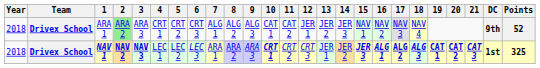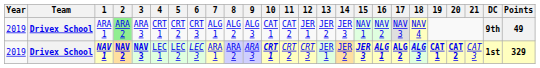(16, 29) 2018 -> (16, 29) 2019
(519, 29) 52 -> (519, 29) 49
(16, 52) 2018 -> (16, 52) 2019
(474, 52) bold -> (474, 52) normal
(519, 52) 325 -> (519, 52) 329
